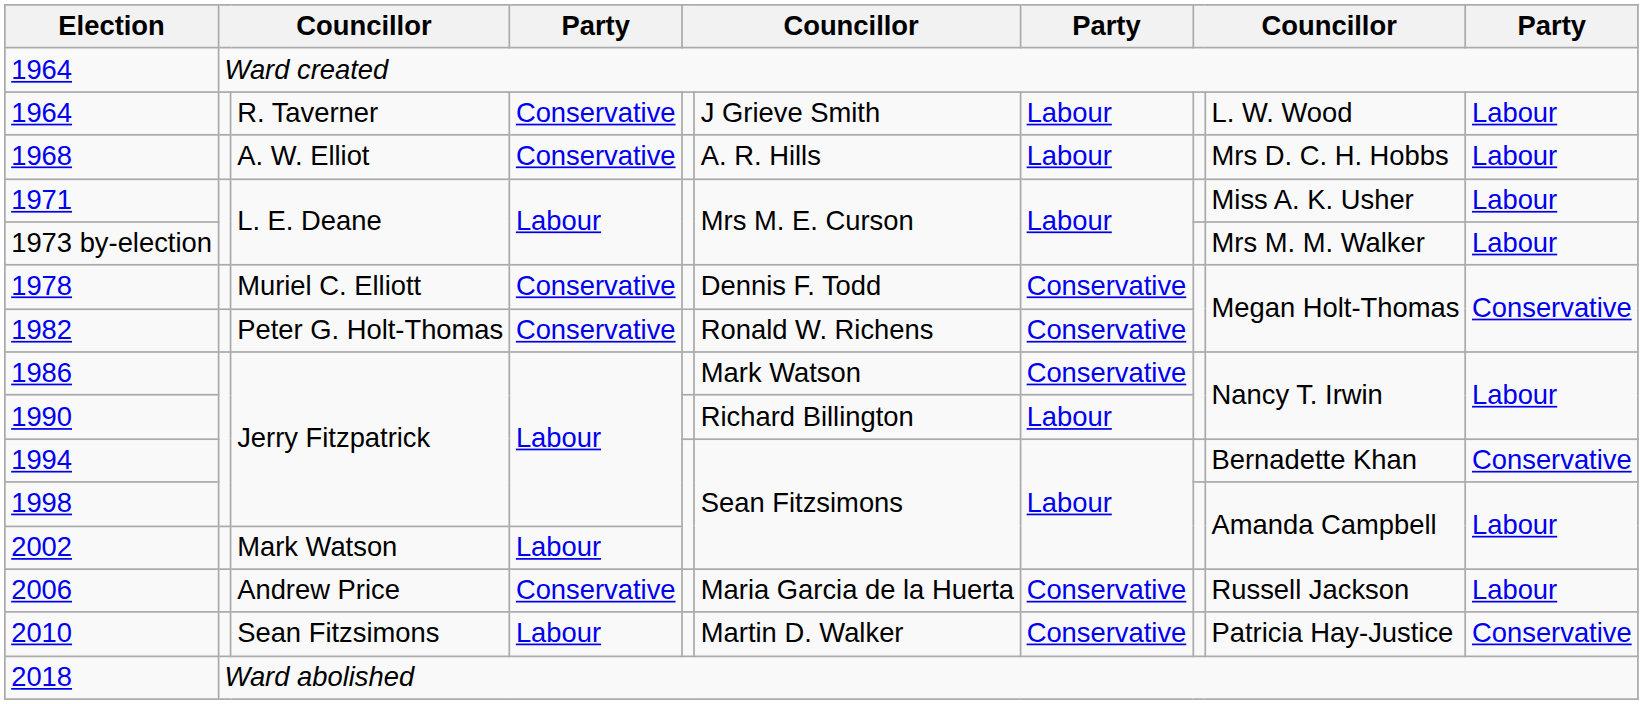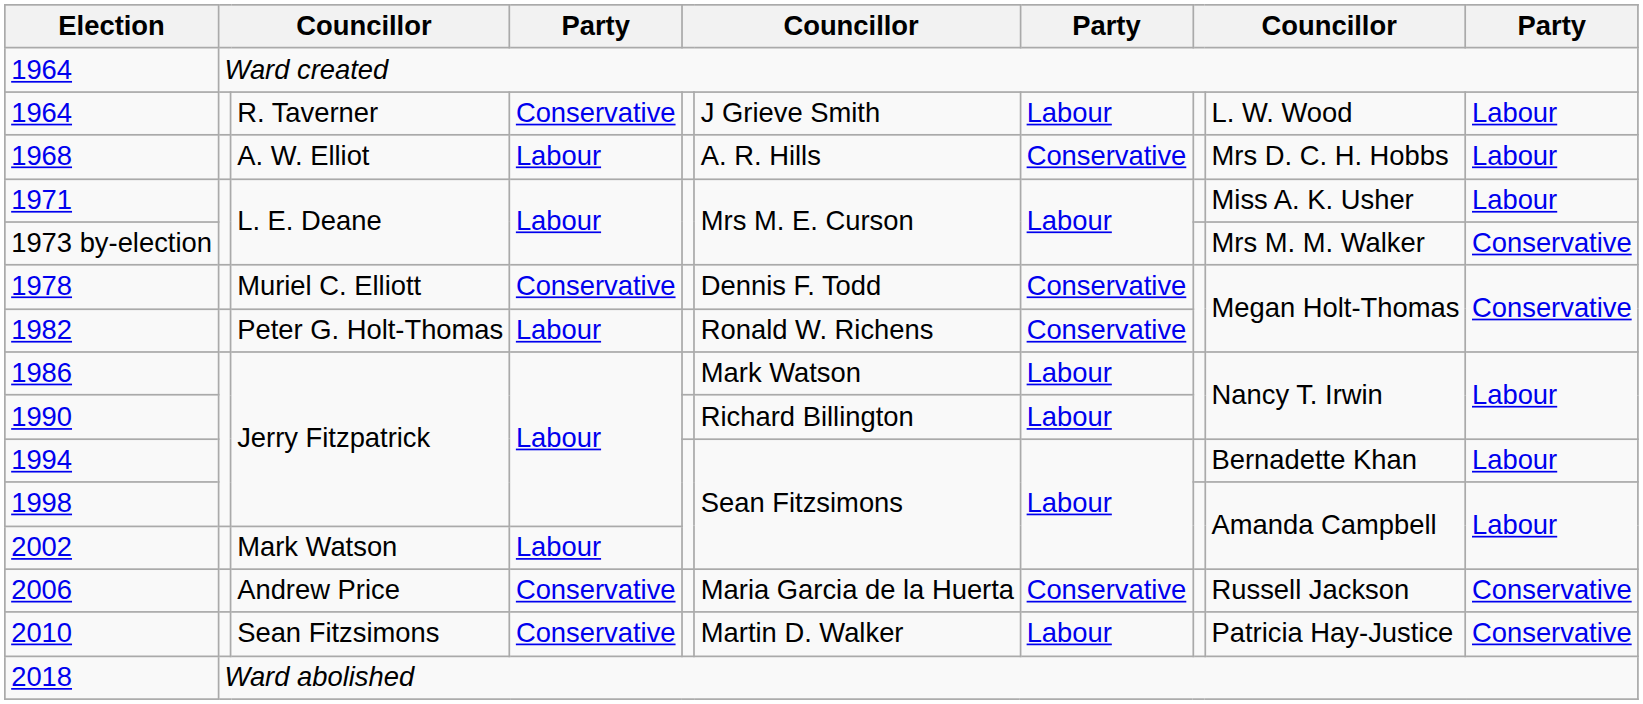(596, 156) Conservative -> (558, 156) Labour
(1069, 156) Labour -> (1106, 156) Conservative
(1515, 243) Labour -> (1552, 243) Conservative
(596, 329) Conservative -> (558, 329) Labour
(1106, 373) Conservative -> (1069, 373) Labour
(1552, 460) Conservative -> (1515, 460) Labour
(1515, 590) Labour -> (1552, 590) Conservative
(558, 633) Labour -> (596, 633) Conservative
(1106, 633) Conservative -> (1069, 633) Labour
